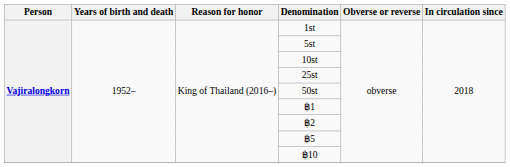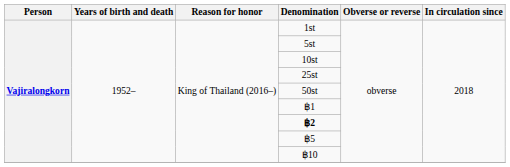(310, 123) normal -> (310, 123) bold
